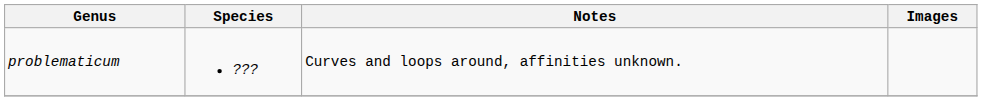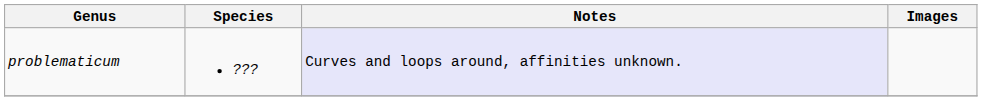(494, 62) no background -> (494, 62) lavender background
